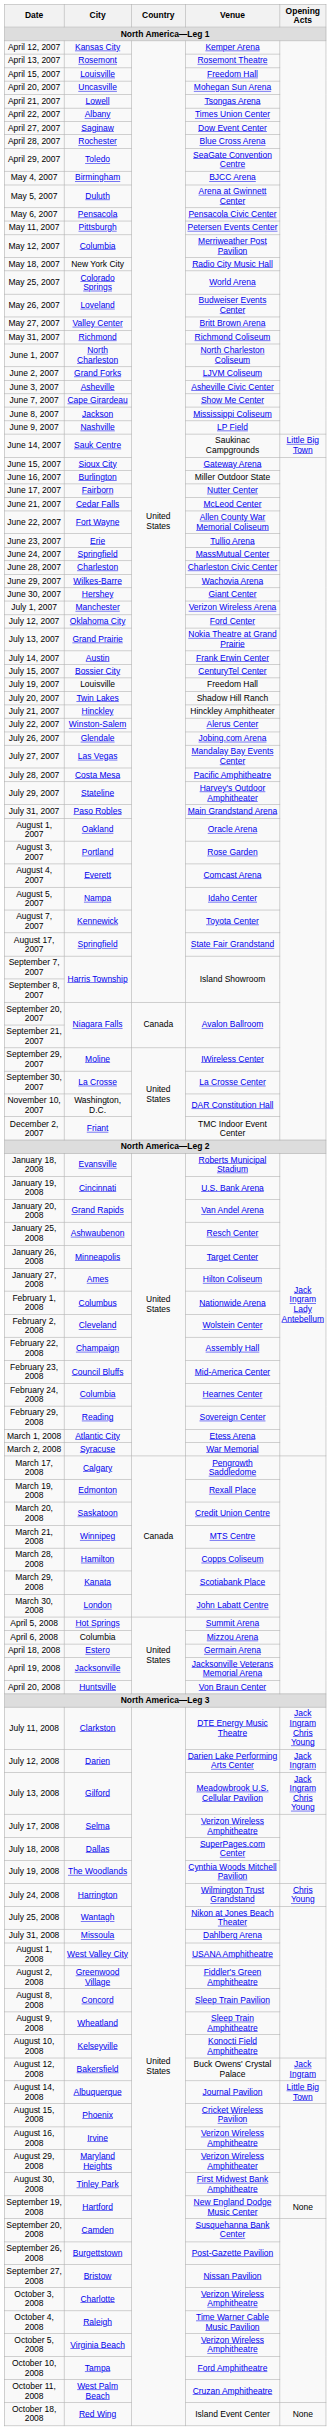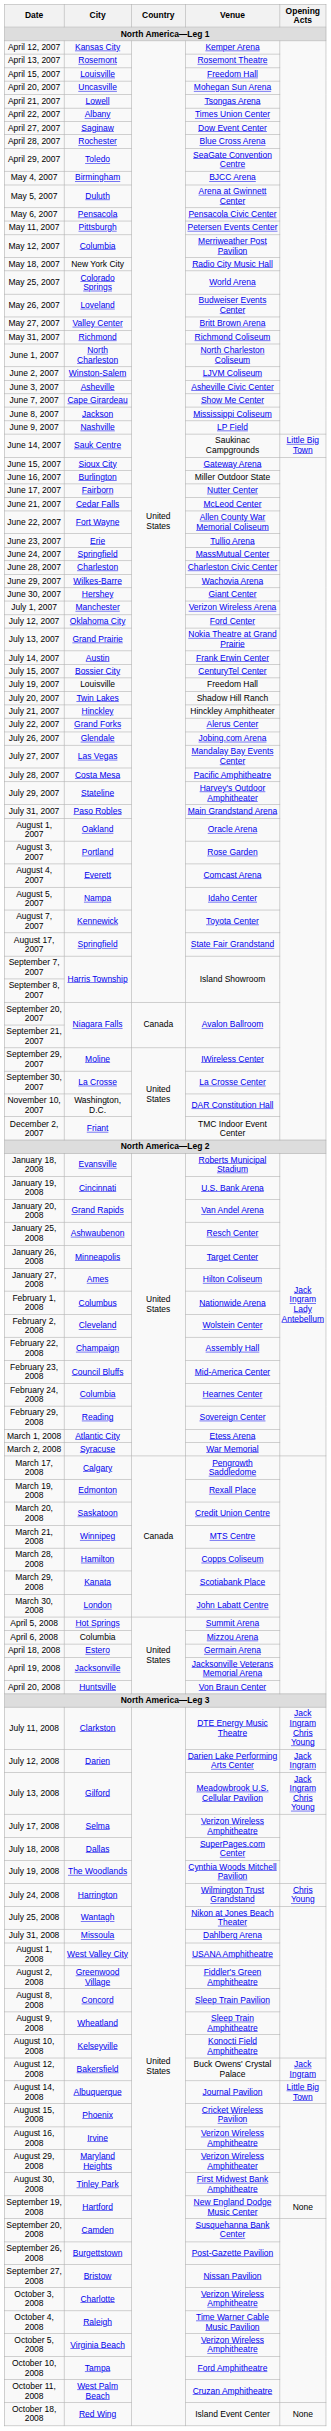(98, 373) Grand Forks -> (98, 373) Winston-Salem
(98, 725) Winston-Salem -> (98, 725) Grand Forks
